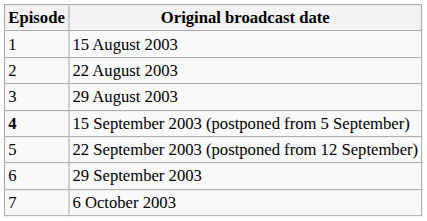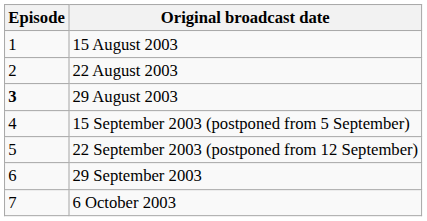(13, 96) normal -> (13, 96) bold
(13, 123) bold -> (13, 123) normal
